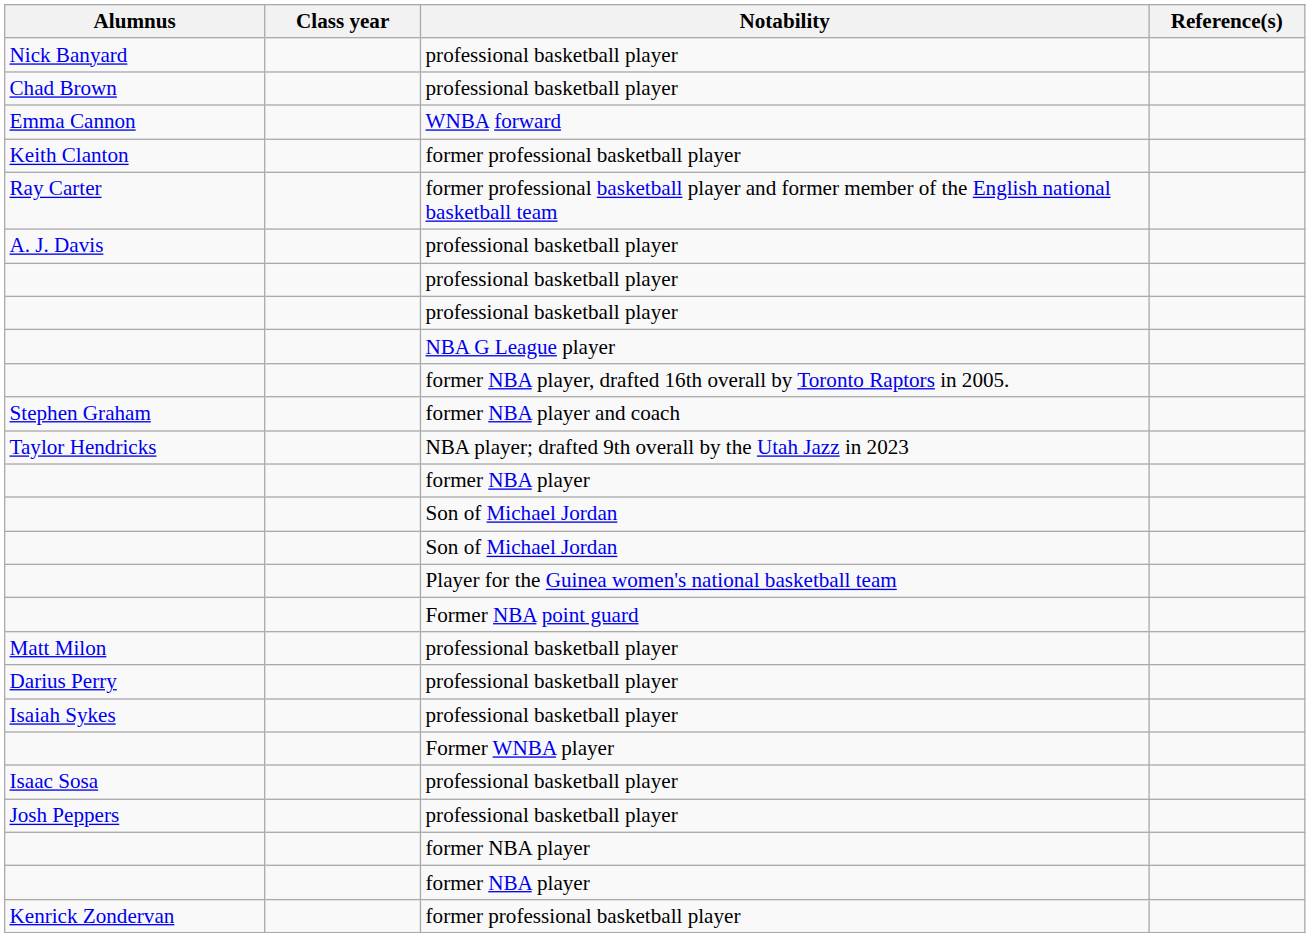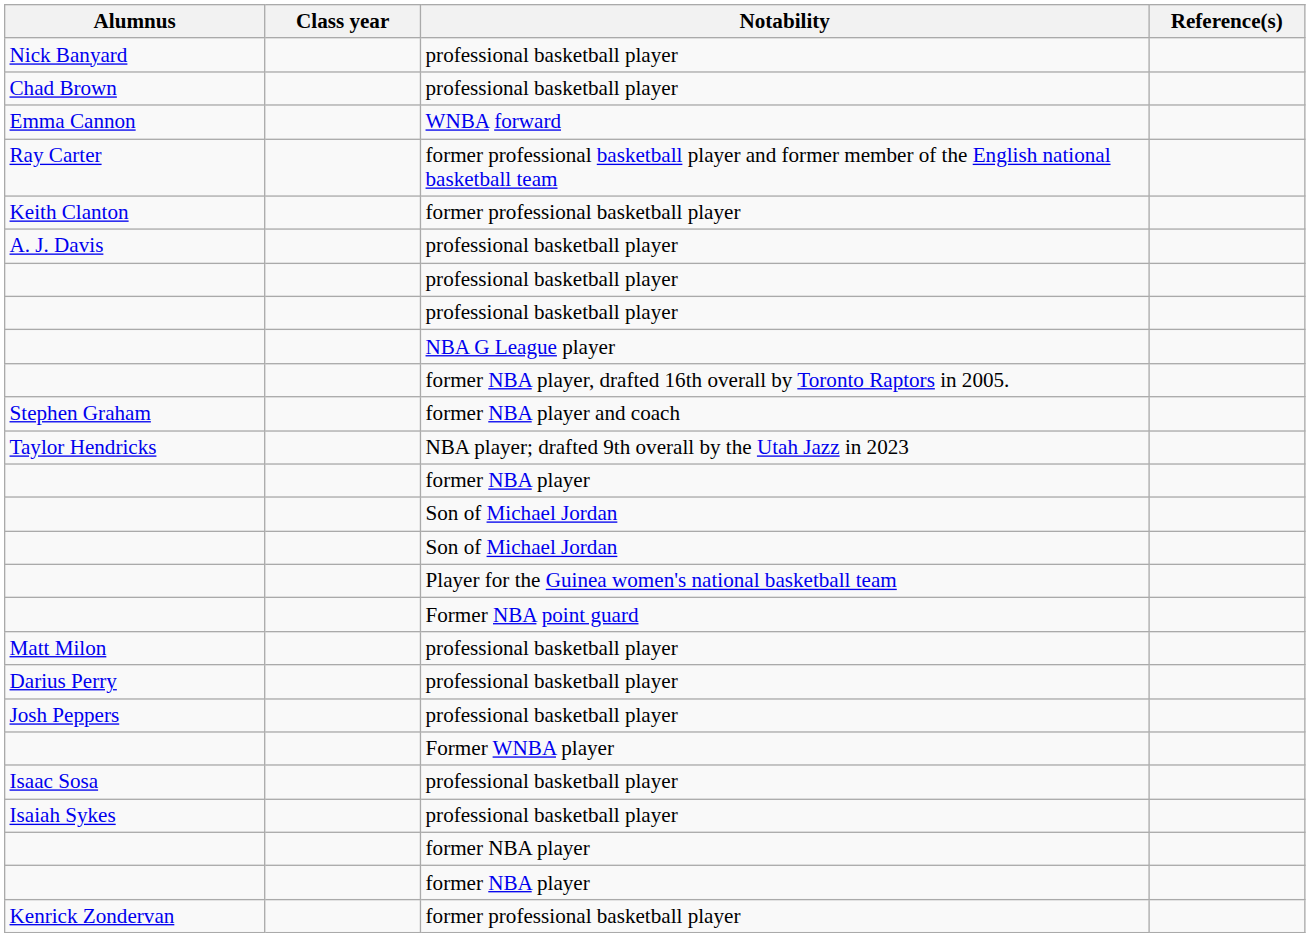rows swapped: (56, 188) <-> (69, 155)
rows swapped: (64, 815) <-> (63, 714)
